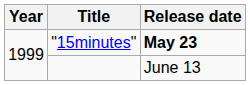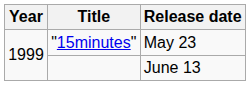(170, 42) bold -> (170, 42) normal
